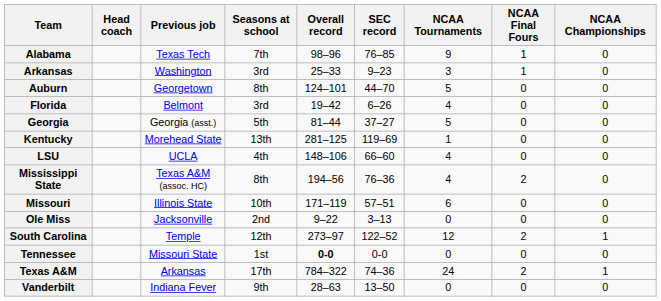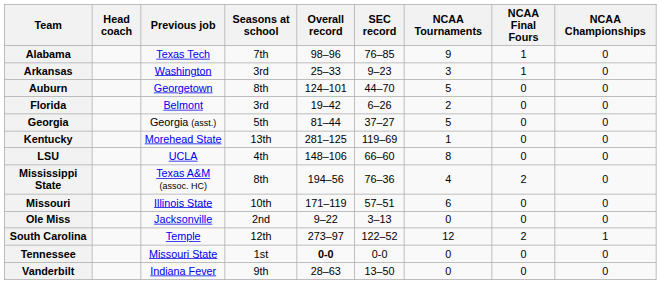(448, 106) 4 -> (448, 106) 2
(448, 157) 4 -> (448, 157) 8
- row: (48, 271)
